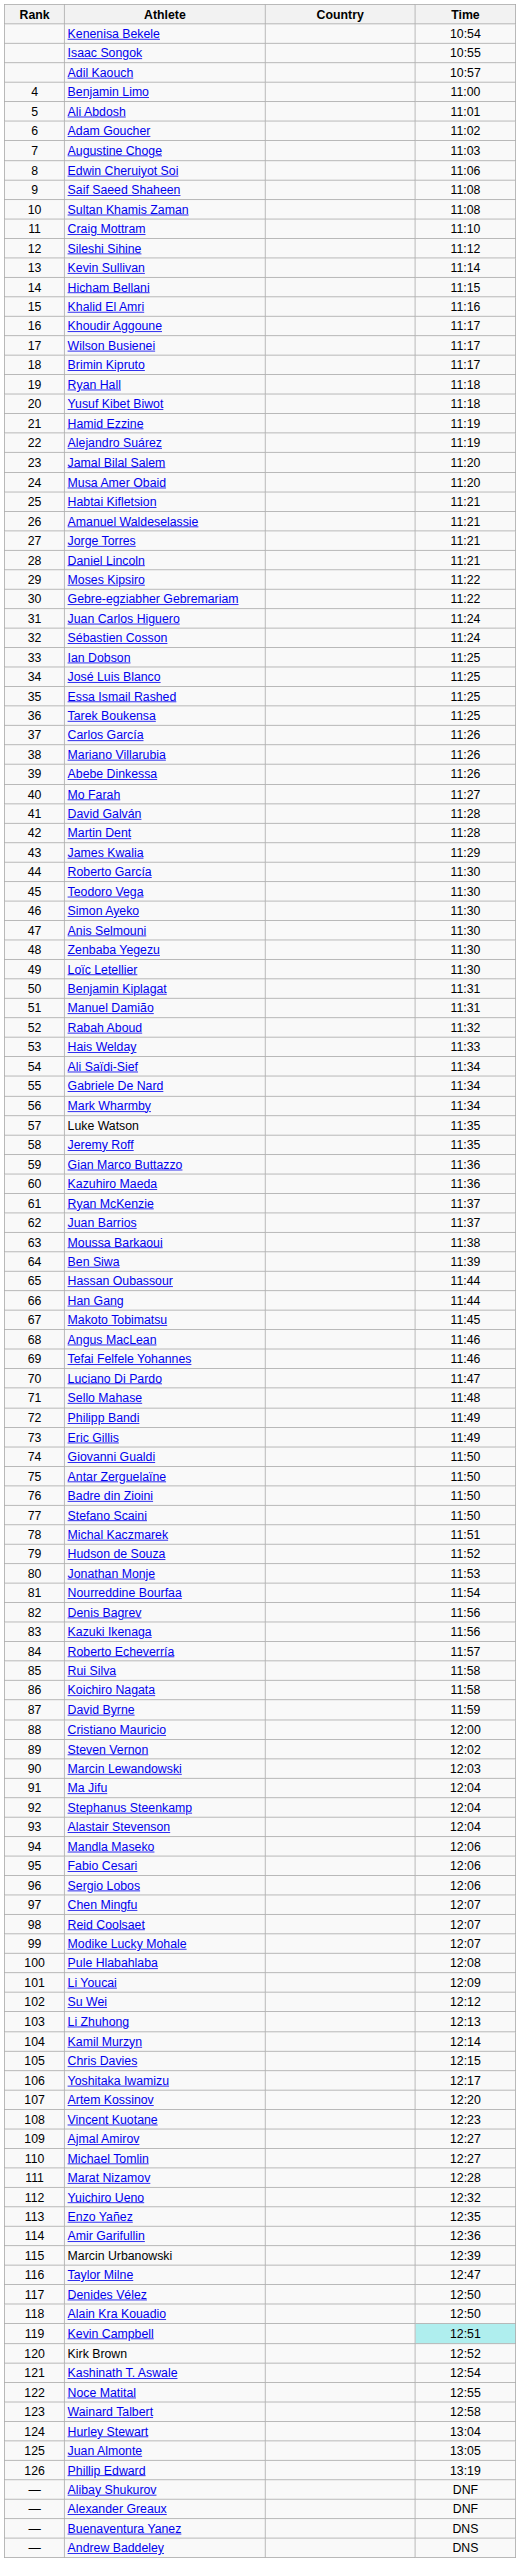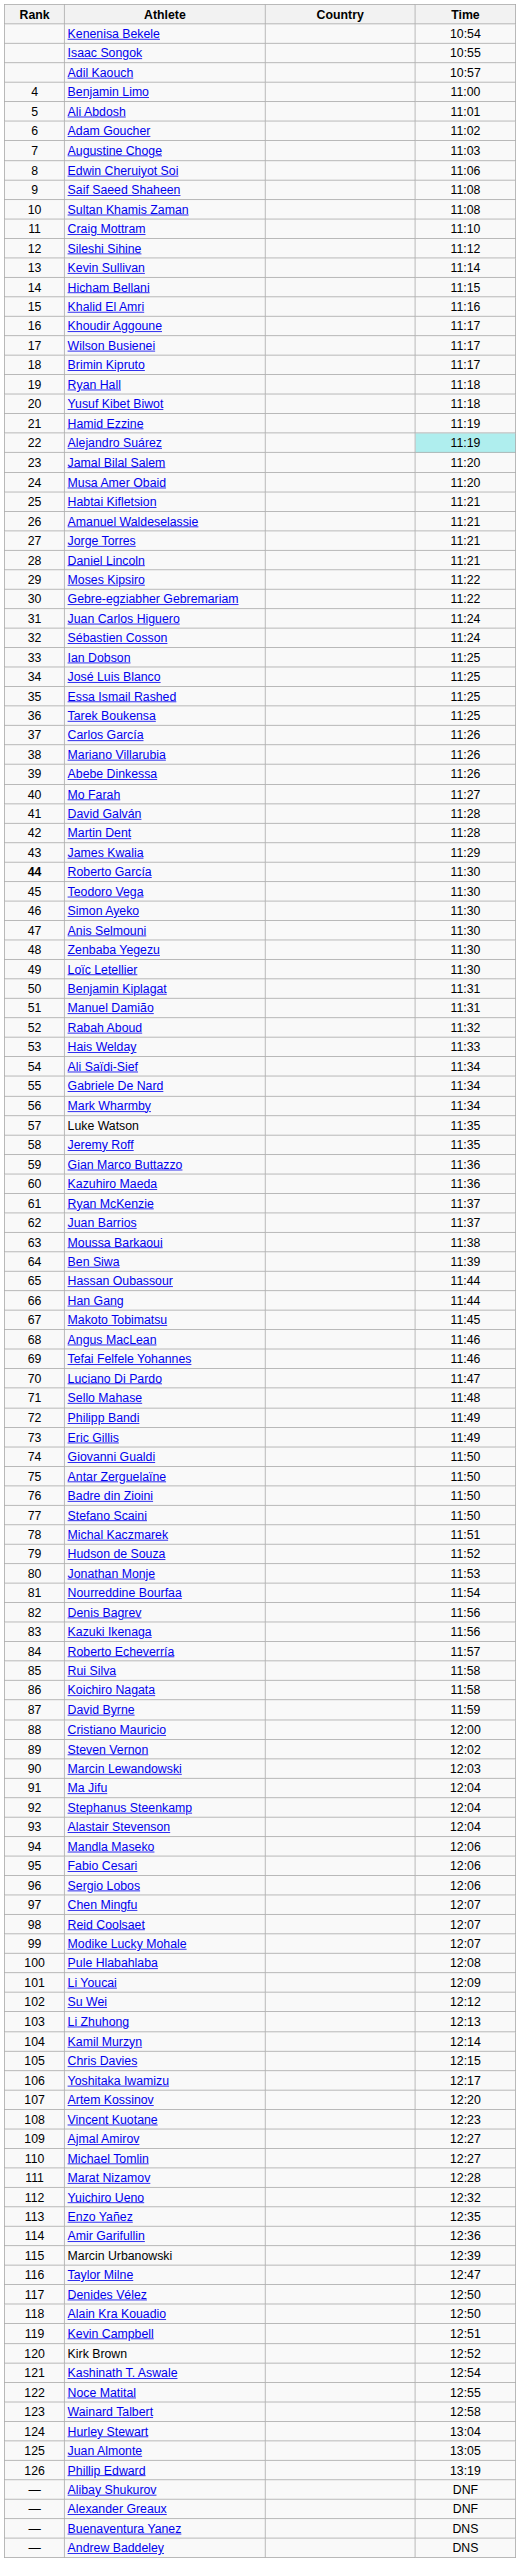(465, 443) no background -> (465, 443) paleturquoise background
(35, 872) normal -> (35, 872) bold
(465, 2334) paleturquoise background -> (465, 2334) no background
